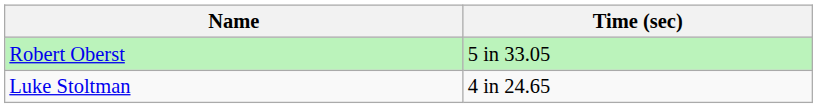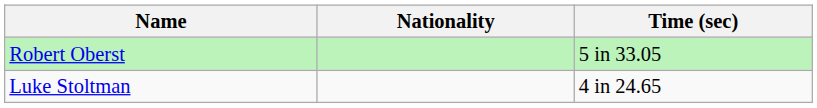+ column: (446, 21)
